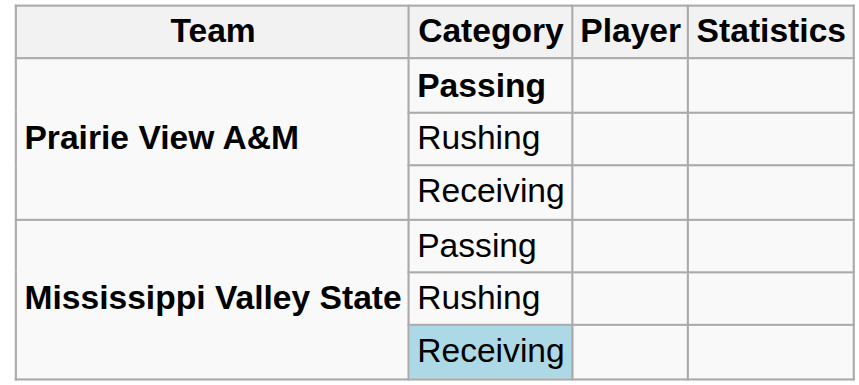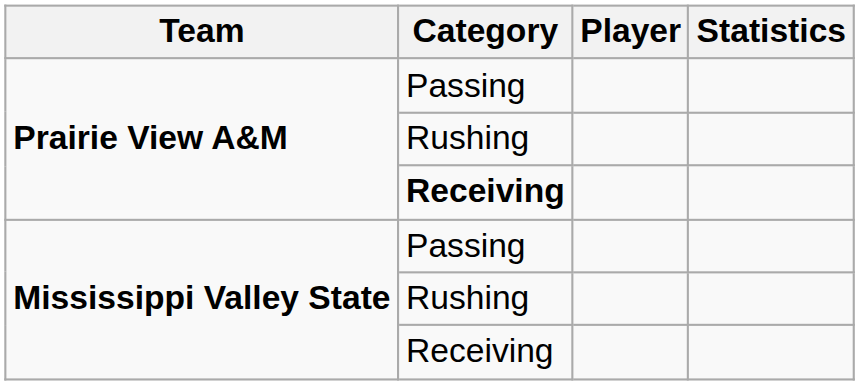(482, 85) bold -> (466, 85) normal
(491, 191) normal -> (485, 191) bold
(491, 351) lightblue background -> (480, 351) no background
